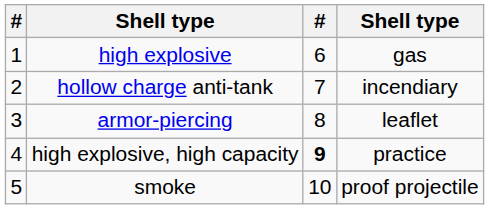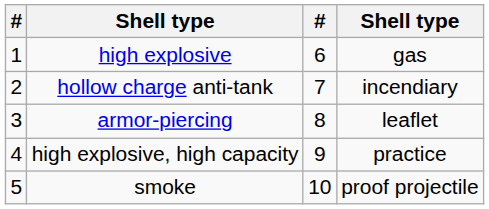(320, 154) bold -> (320, 154) normal
